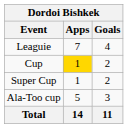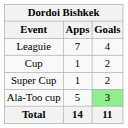(77, 64) gold background -> (77, 64) no background
(107, 98) no background -> (107, 98) lightgreen background
